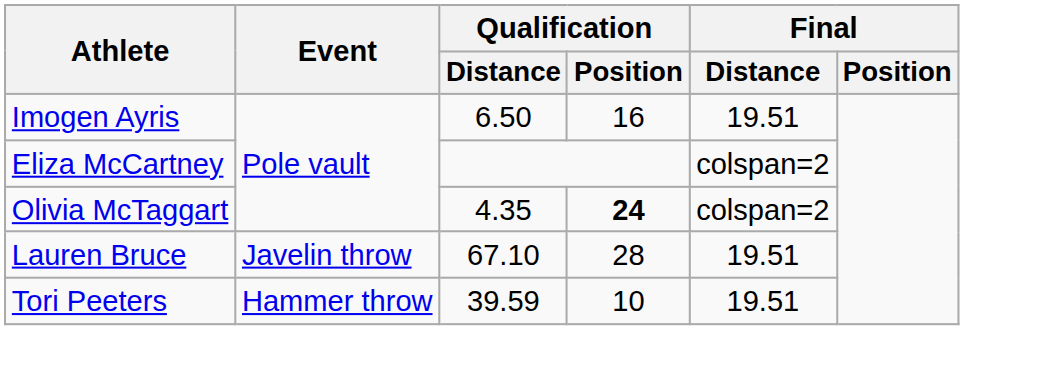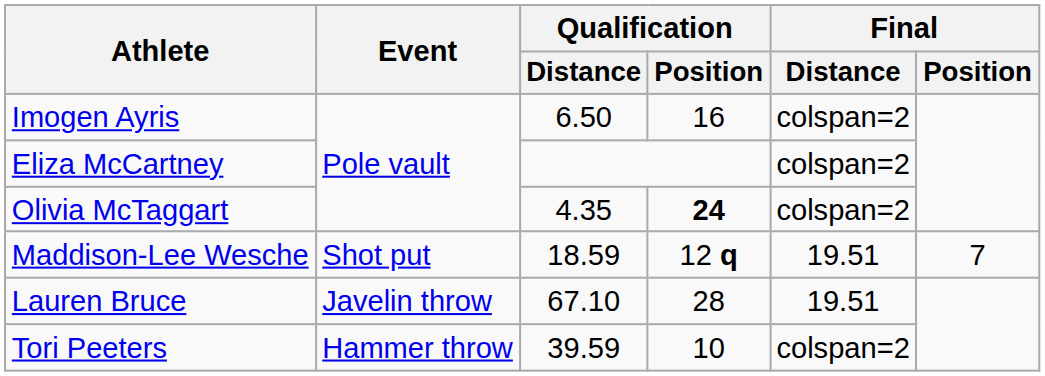(763, 118) 19.51 -> (843, 118) colspan=2
+ row: (160, 256)
(763, 302) 19.51 -> (843, 347) colspan=2
